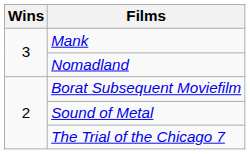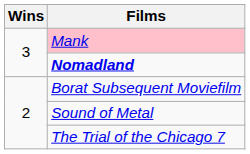(70, 40) no background -> (70, 40) pink background
(90, 64) normal -> (93, 64) bold
